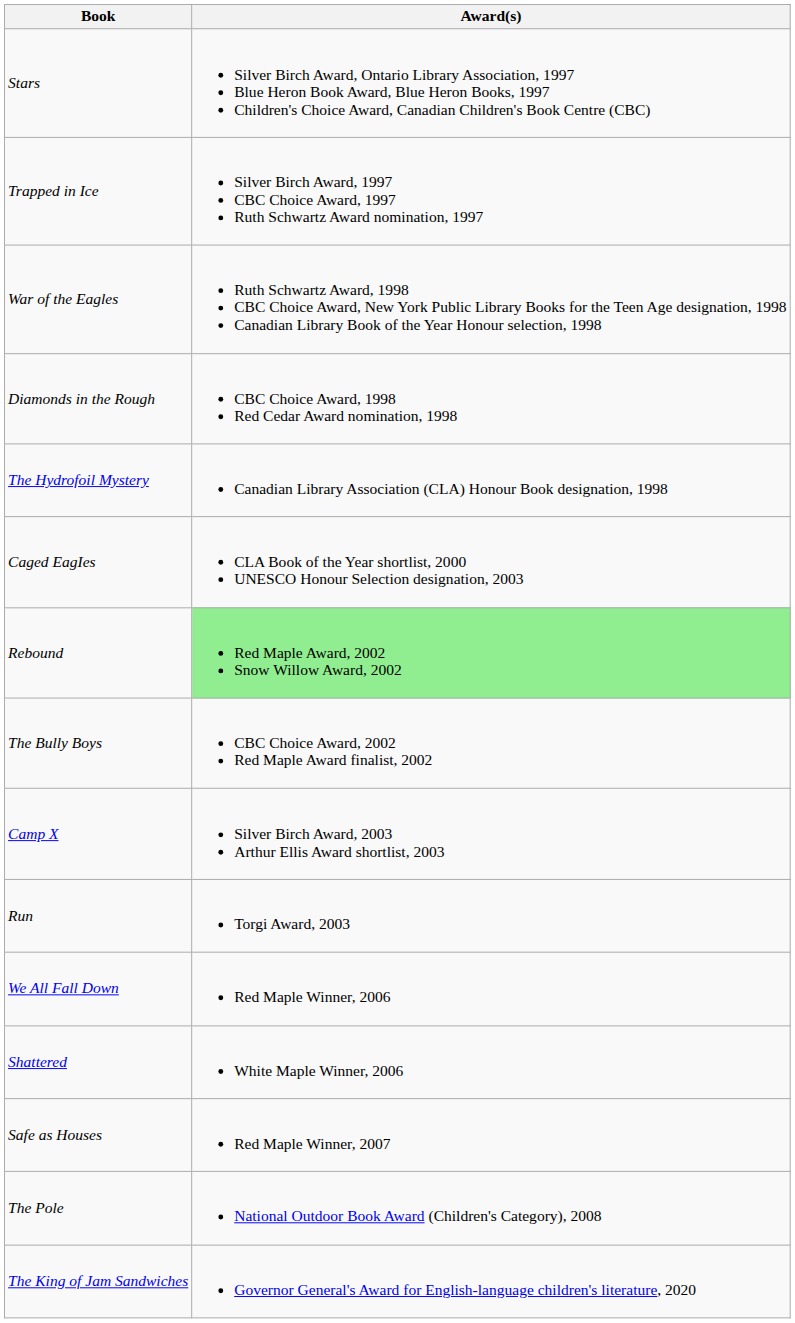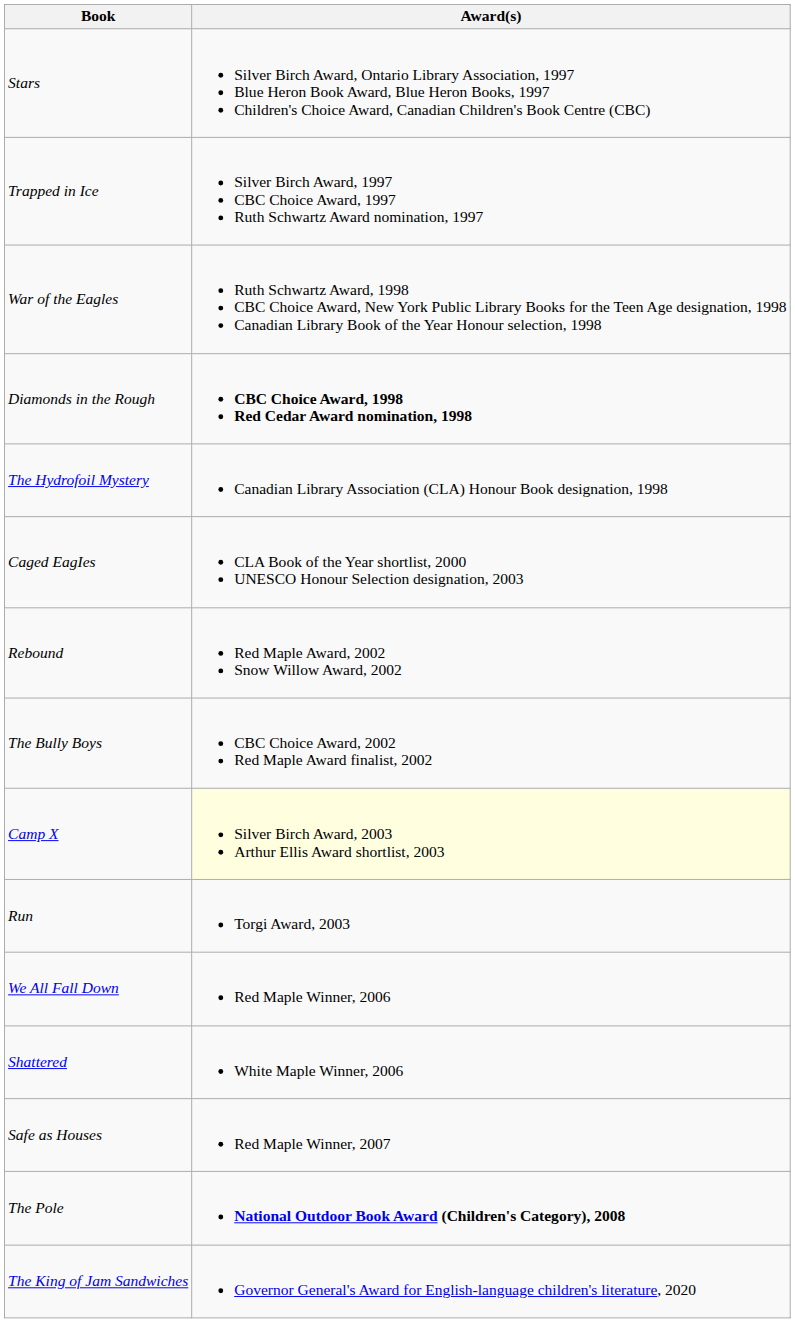(491, 407) normal -> (491, 407) bold
(491, 661) lightgreen background -> (491, 661) no background
(491, 843) no background -> (491, 843) lightyellow background
(491, 1217) normal -> (491, 1217) bold
